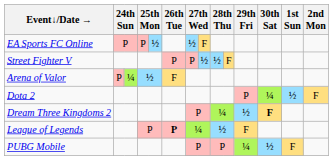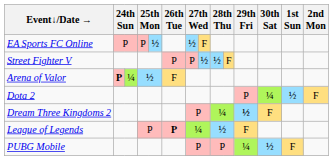(119, 78) normal -> (119, 78) bold
(246, 112) normal -> (246, 112) bold
(270, 112) bold -> (270, 112) normal
